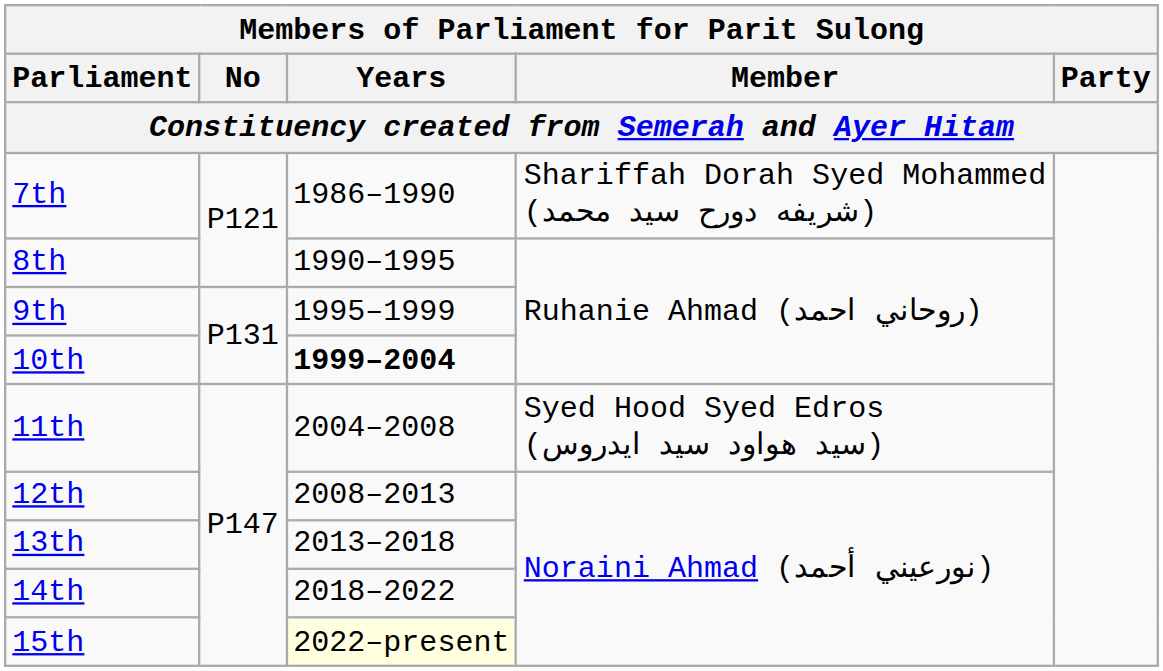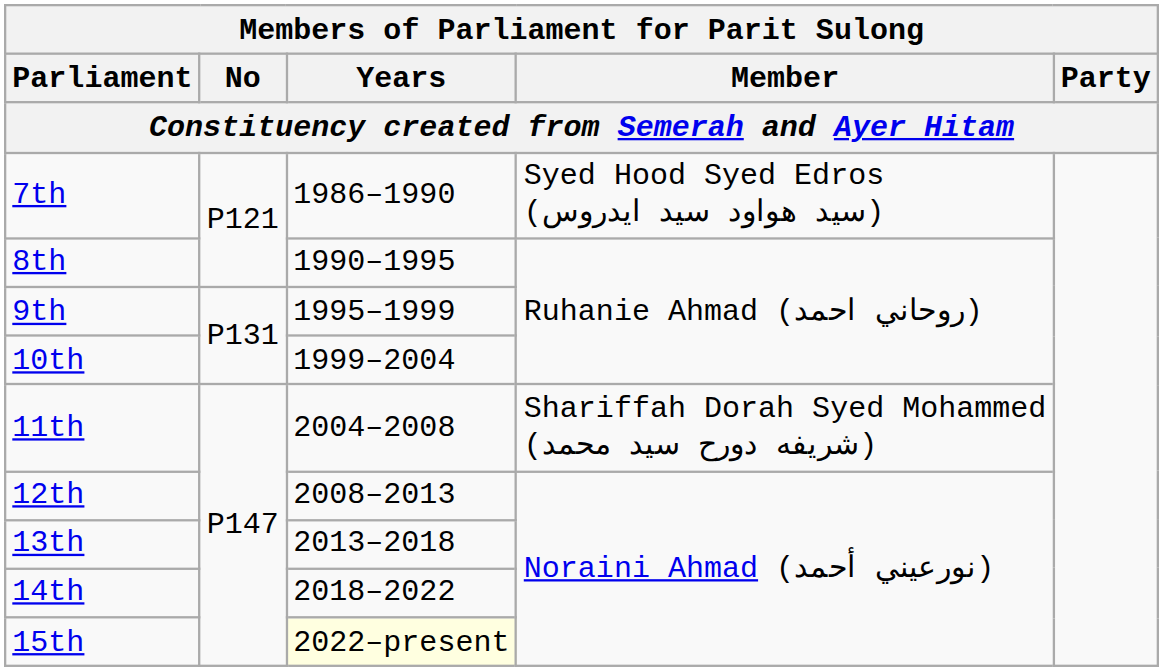(785, 195) Shariffah Dorah Syed Mohammed (شريفه دورح سيد محمد) -> (704, 195) Syed Hood Syed Edros (سيد هواود سيد ايدروس)
(374, 360) bold -> (374, 360) normal
(704, 428) Syed Hood Syed Edros (سيد هواود سيد ايدروس) -> (785, 428) Shariffah Dorah Syed Mohammed (شريفه دورح سيد محمد)
